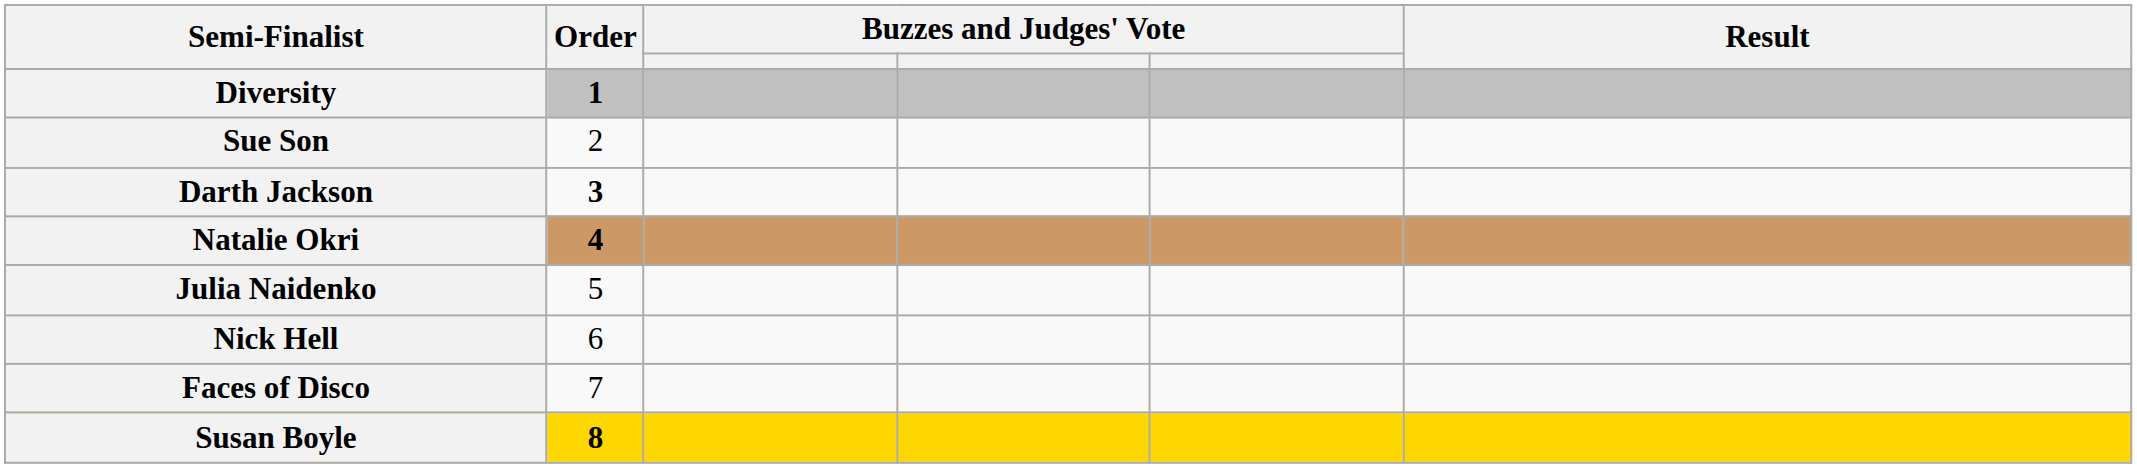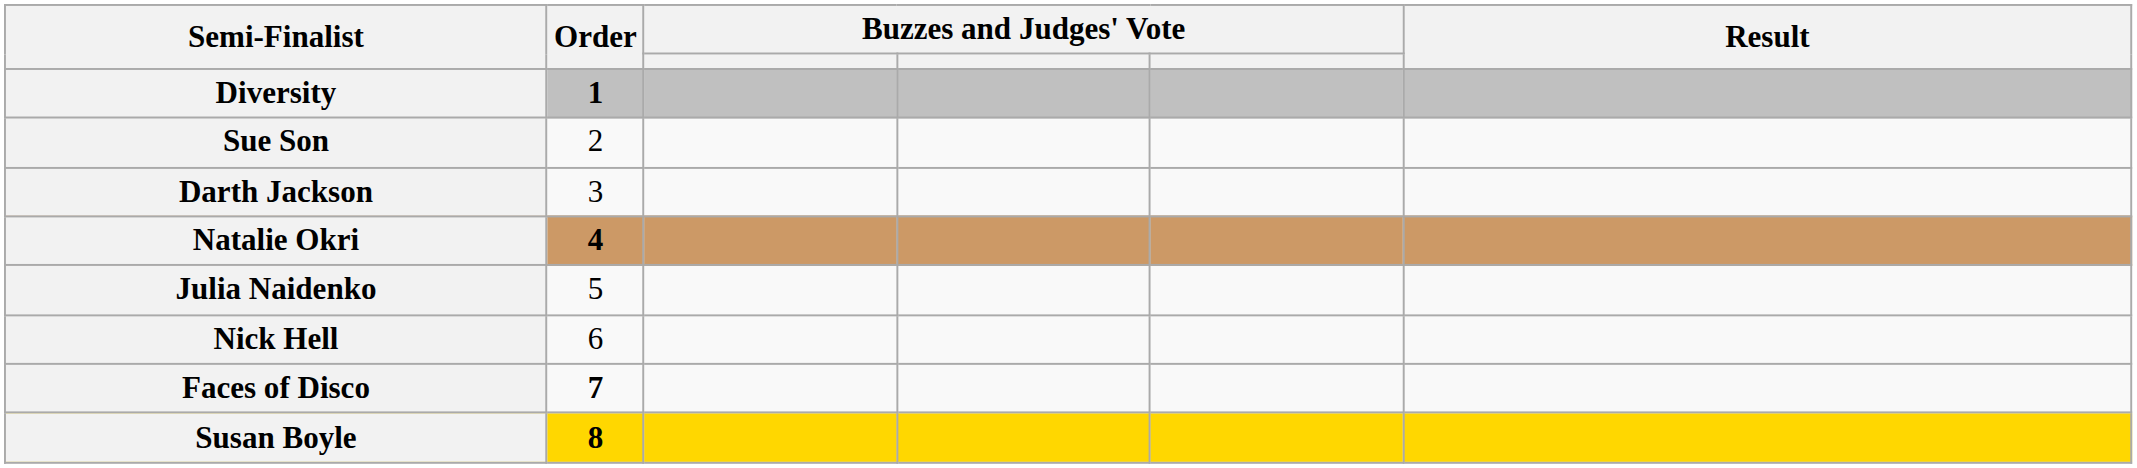(595, 191) bold -> (595, 191) normal
(595, 388) normal -> (595, 388) bold
